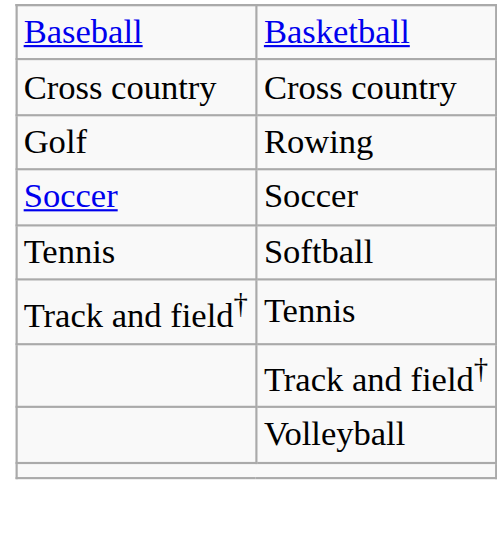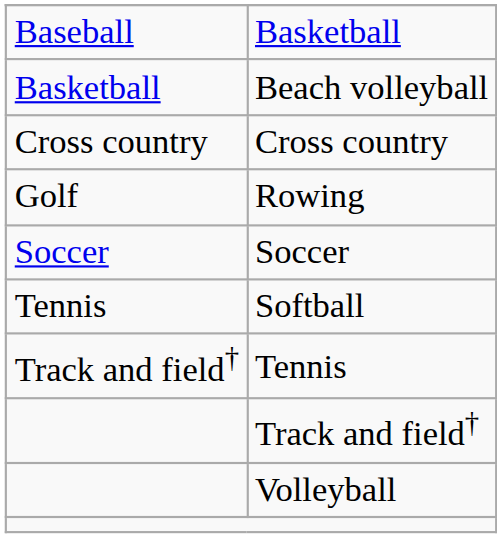+ row: (372, 86)
